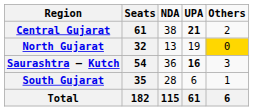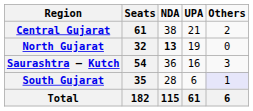(194, 30) bold -> (194, 30) normal
(170, 47) normal -> (170, 47) bold
(227, 47) gold background -> (227, 47) no background
(194, 64) bold -> (194, 64) normal
(227, 81) no background -> (227, 81) lavender background
